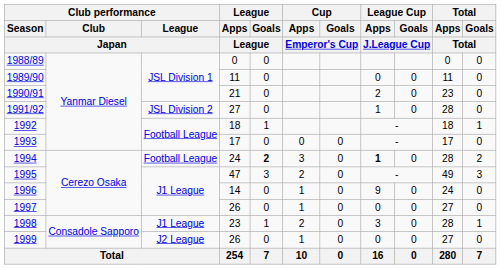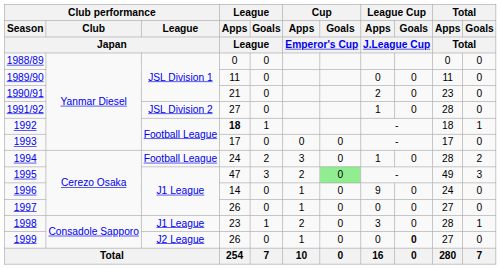(235, 126) normal -> (235, 126) bold
(266, 158) bold -> (266, 158) normal
(378, 158) bold -> (378, 158) normal
(340, 175) no background -> (340, 175) lightgreen background
(414, 239) normal -> (414, 239) bold
